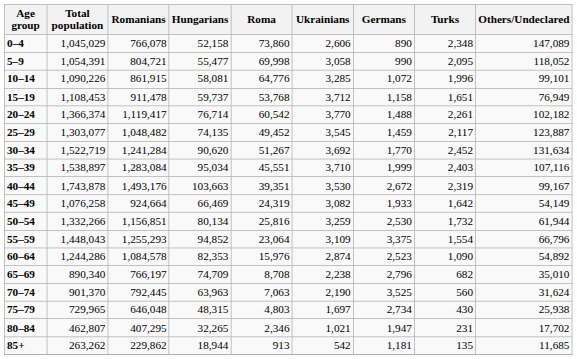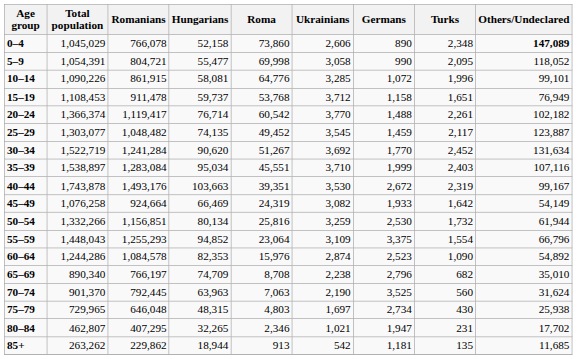(551, 43) normal -> (551, 43) bold
